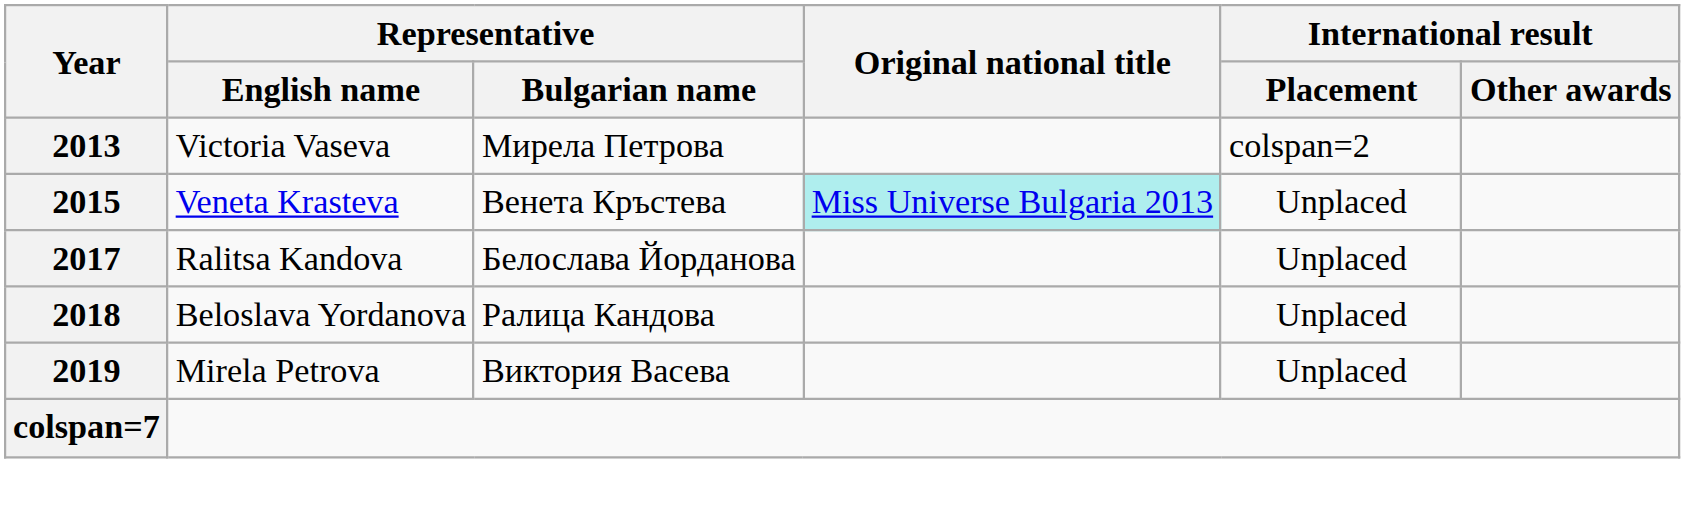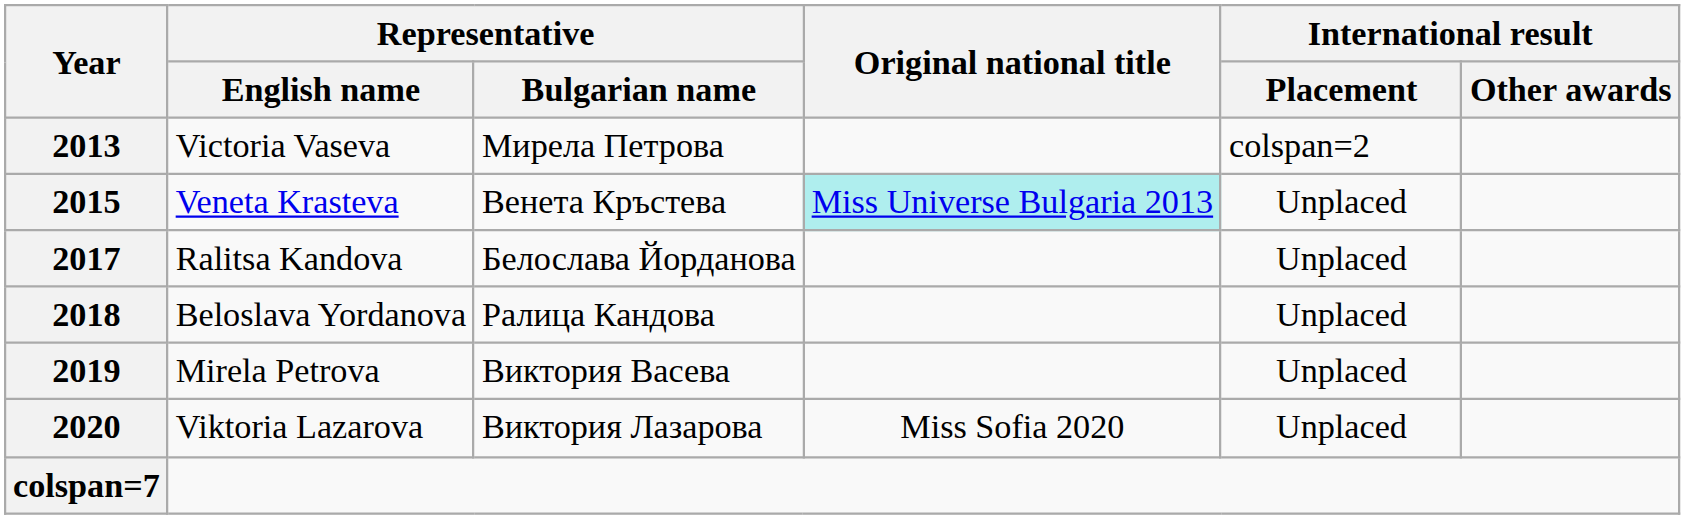+ row: (86, 427)
